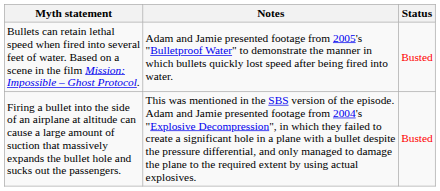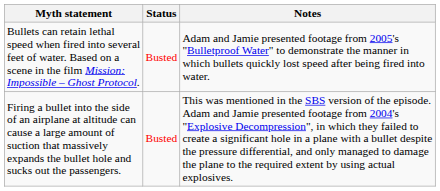columns swapped: (417, 13) <-> (271, 13)
